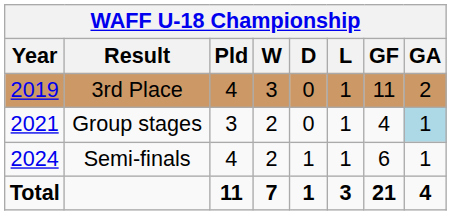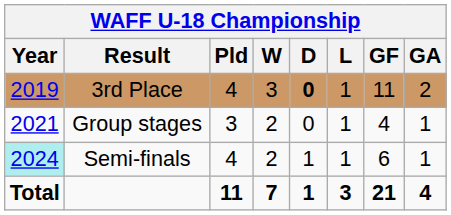(309, 90) normal -> (309, 90) bold
(425, 124) lightblue background -> (425, 124) no background
(35, 158) no background -> (35, 158) paleturquoise background
